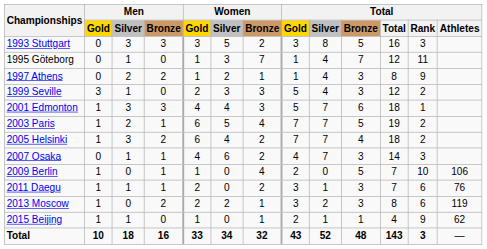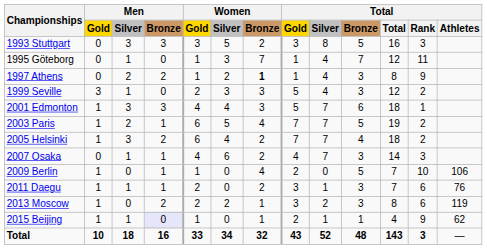(262, 76) normal -> (262, 76) bold
(163, 220) no background -> (163, 220) lavender background
